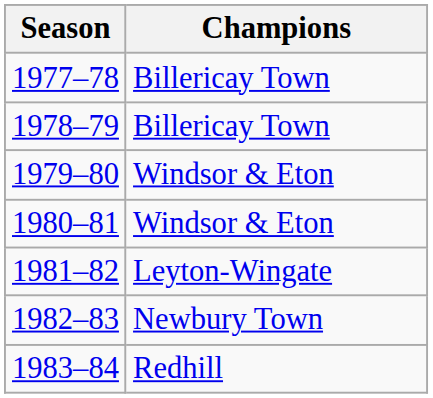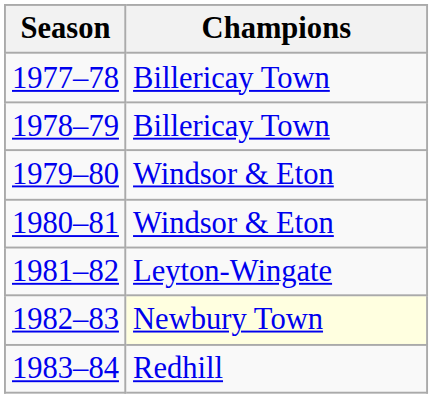(228, 319) no background -> (228, 319) lightyellow background
